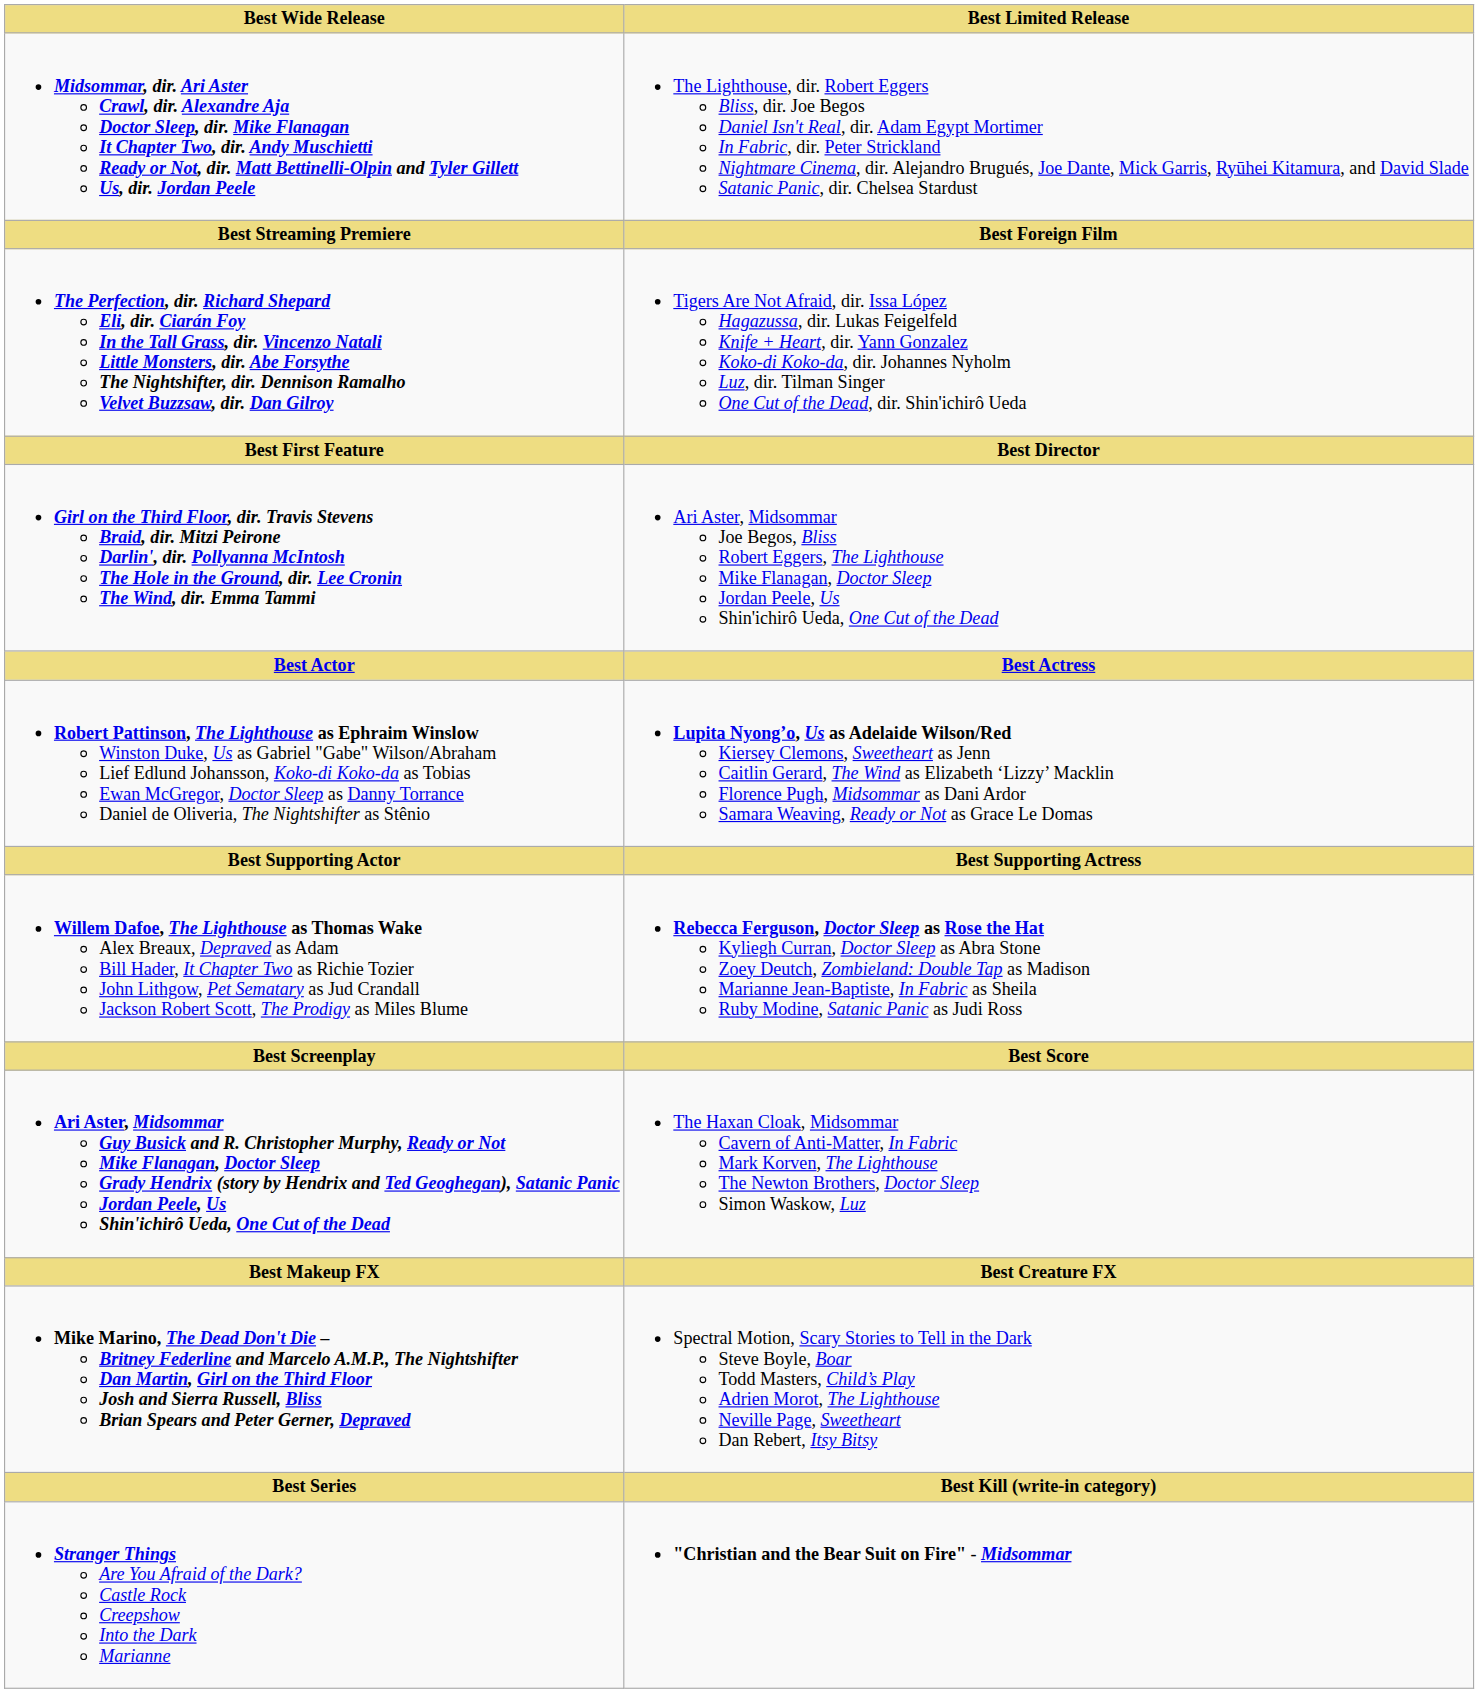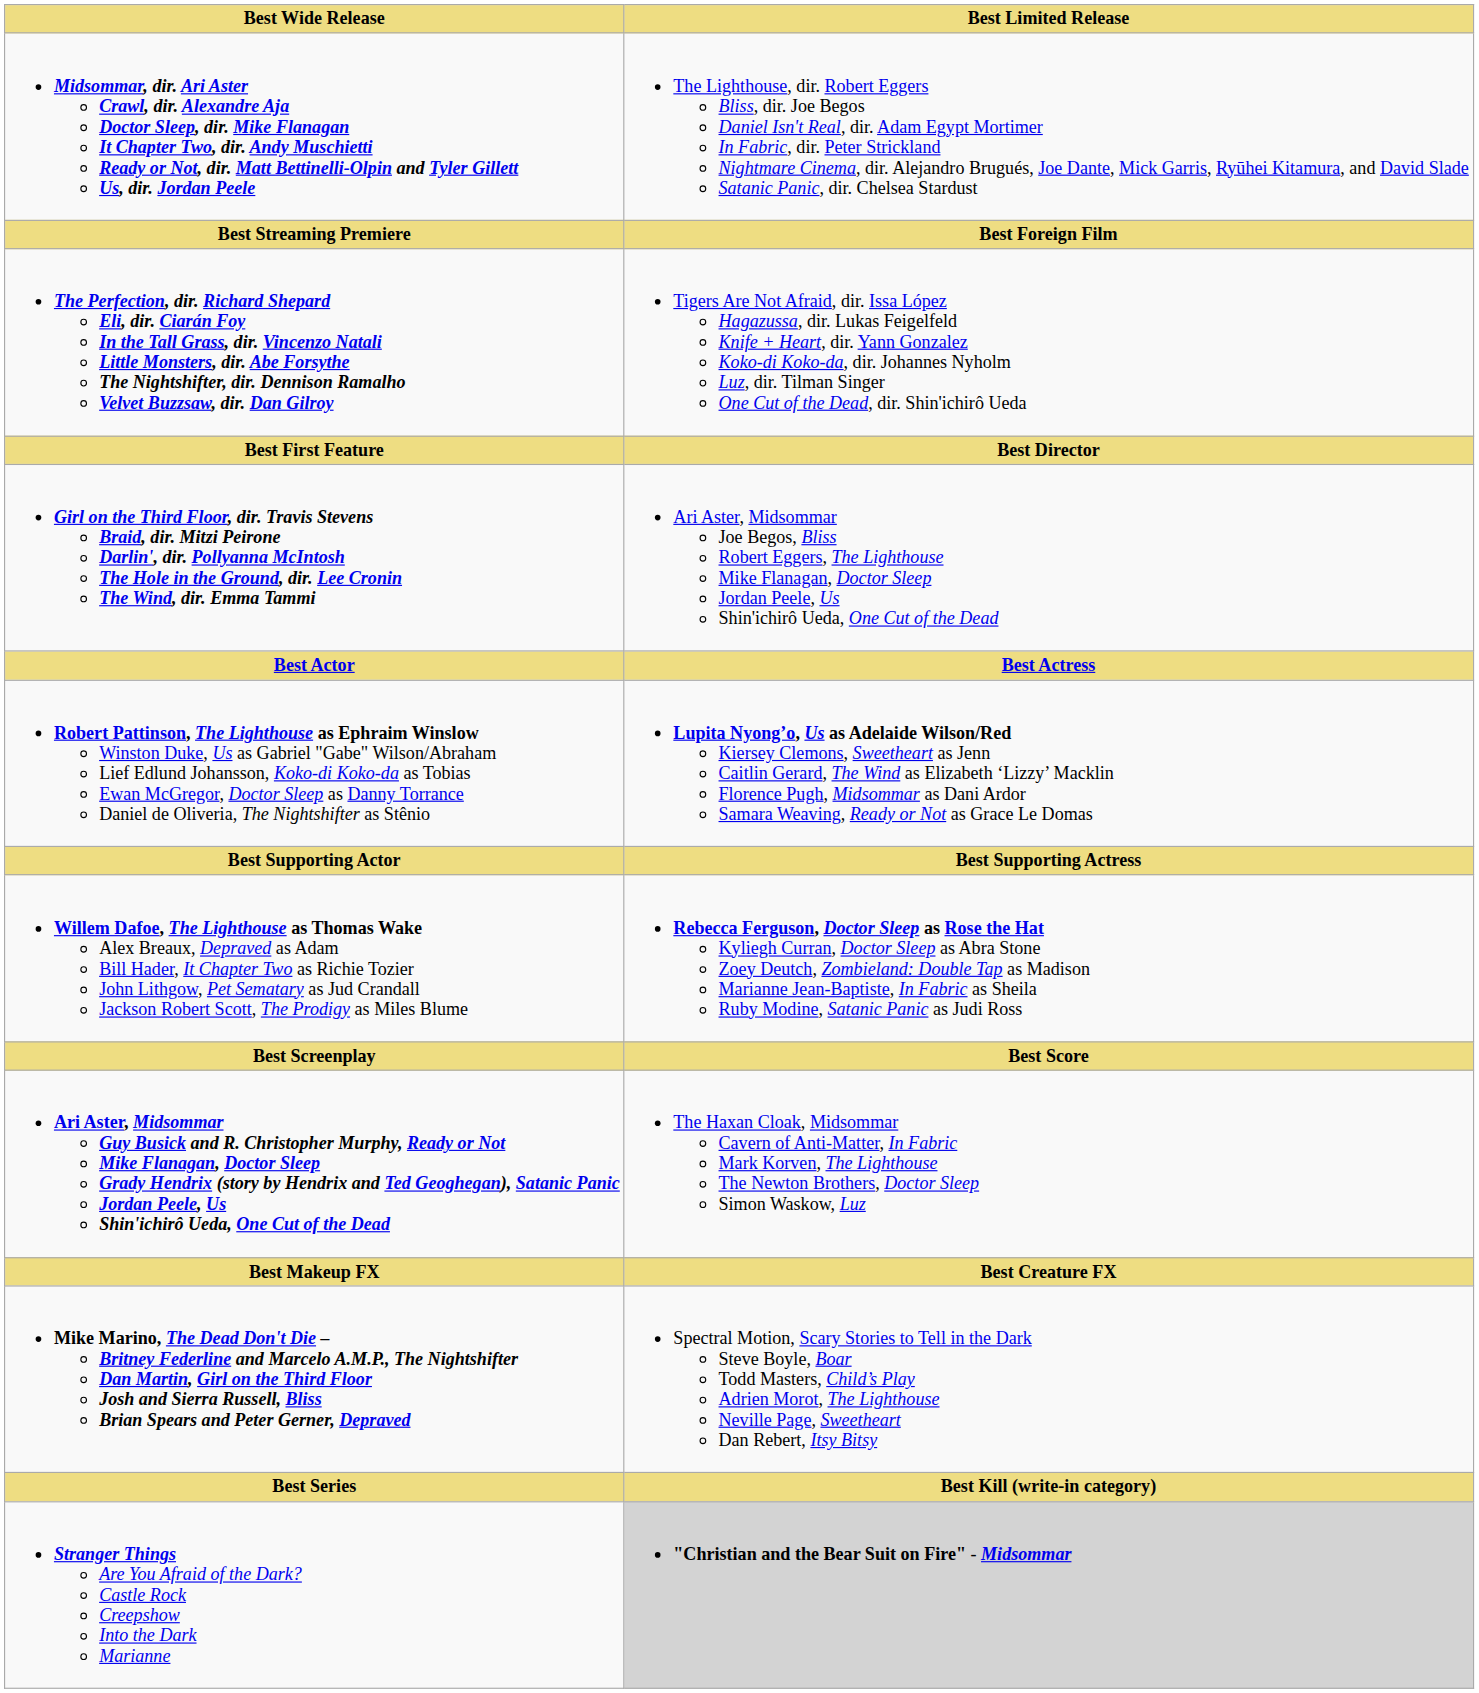(1048, 1554) no background -> (1048, 1554) lightgrey background
